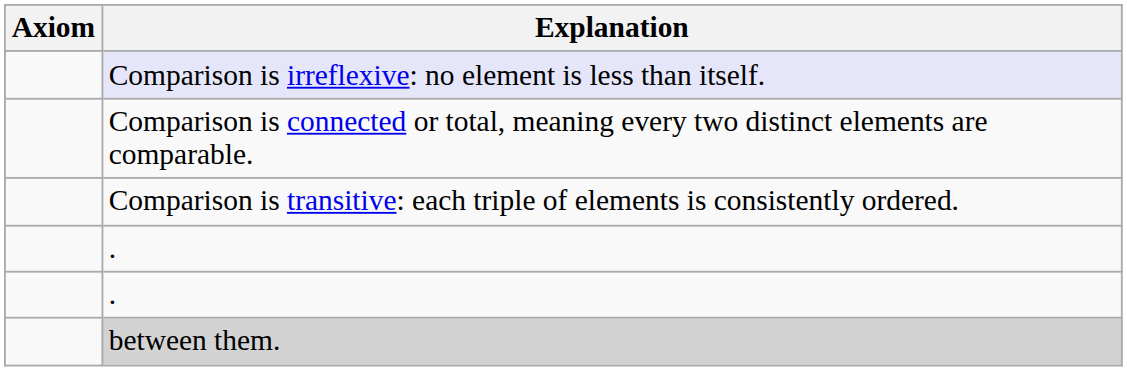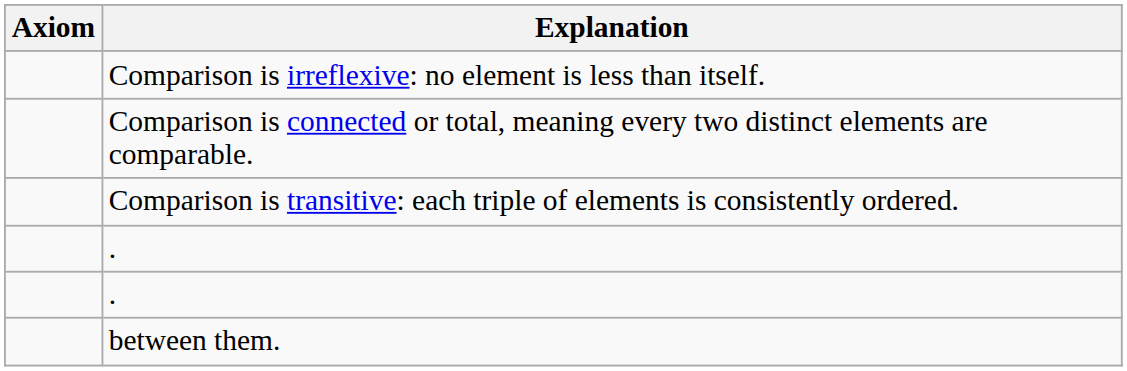(437, 74) lavender background -> (437, 74) no background
(195, 341) lightgrey background -> (195, 341) no background
